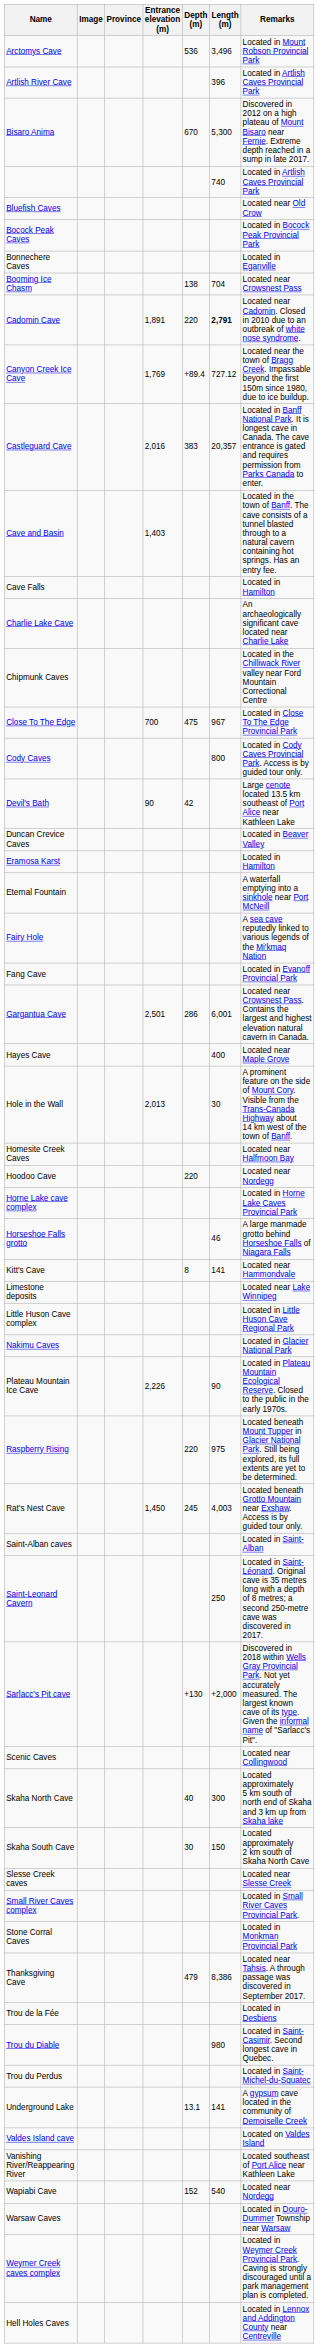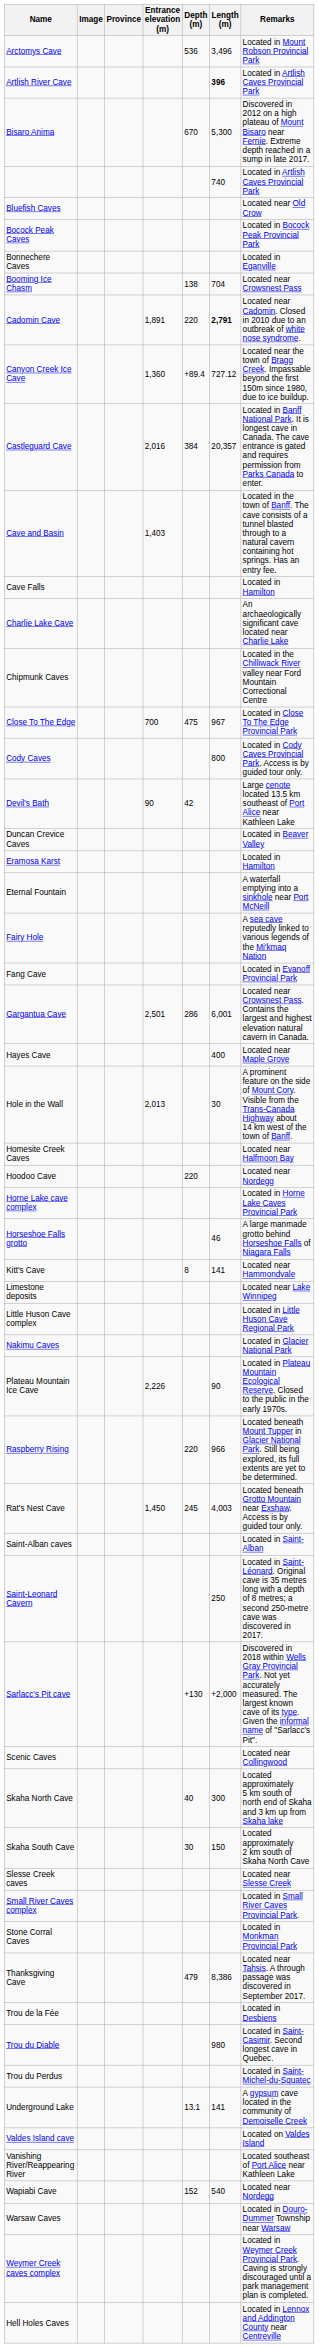(218, 82) normal -> (218, 82) bold
(155, 374) 1,769 -> (155, 374) 1,360
(191, 447) 383 -> (191, 447) 384
(218, 1449) 975 -> (218, 1449) 966
